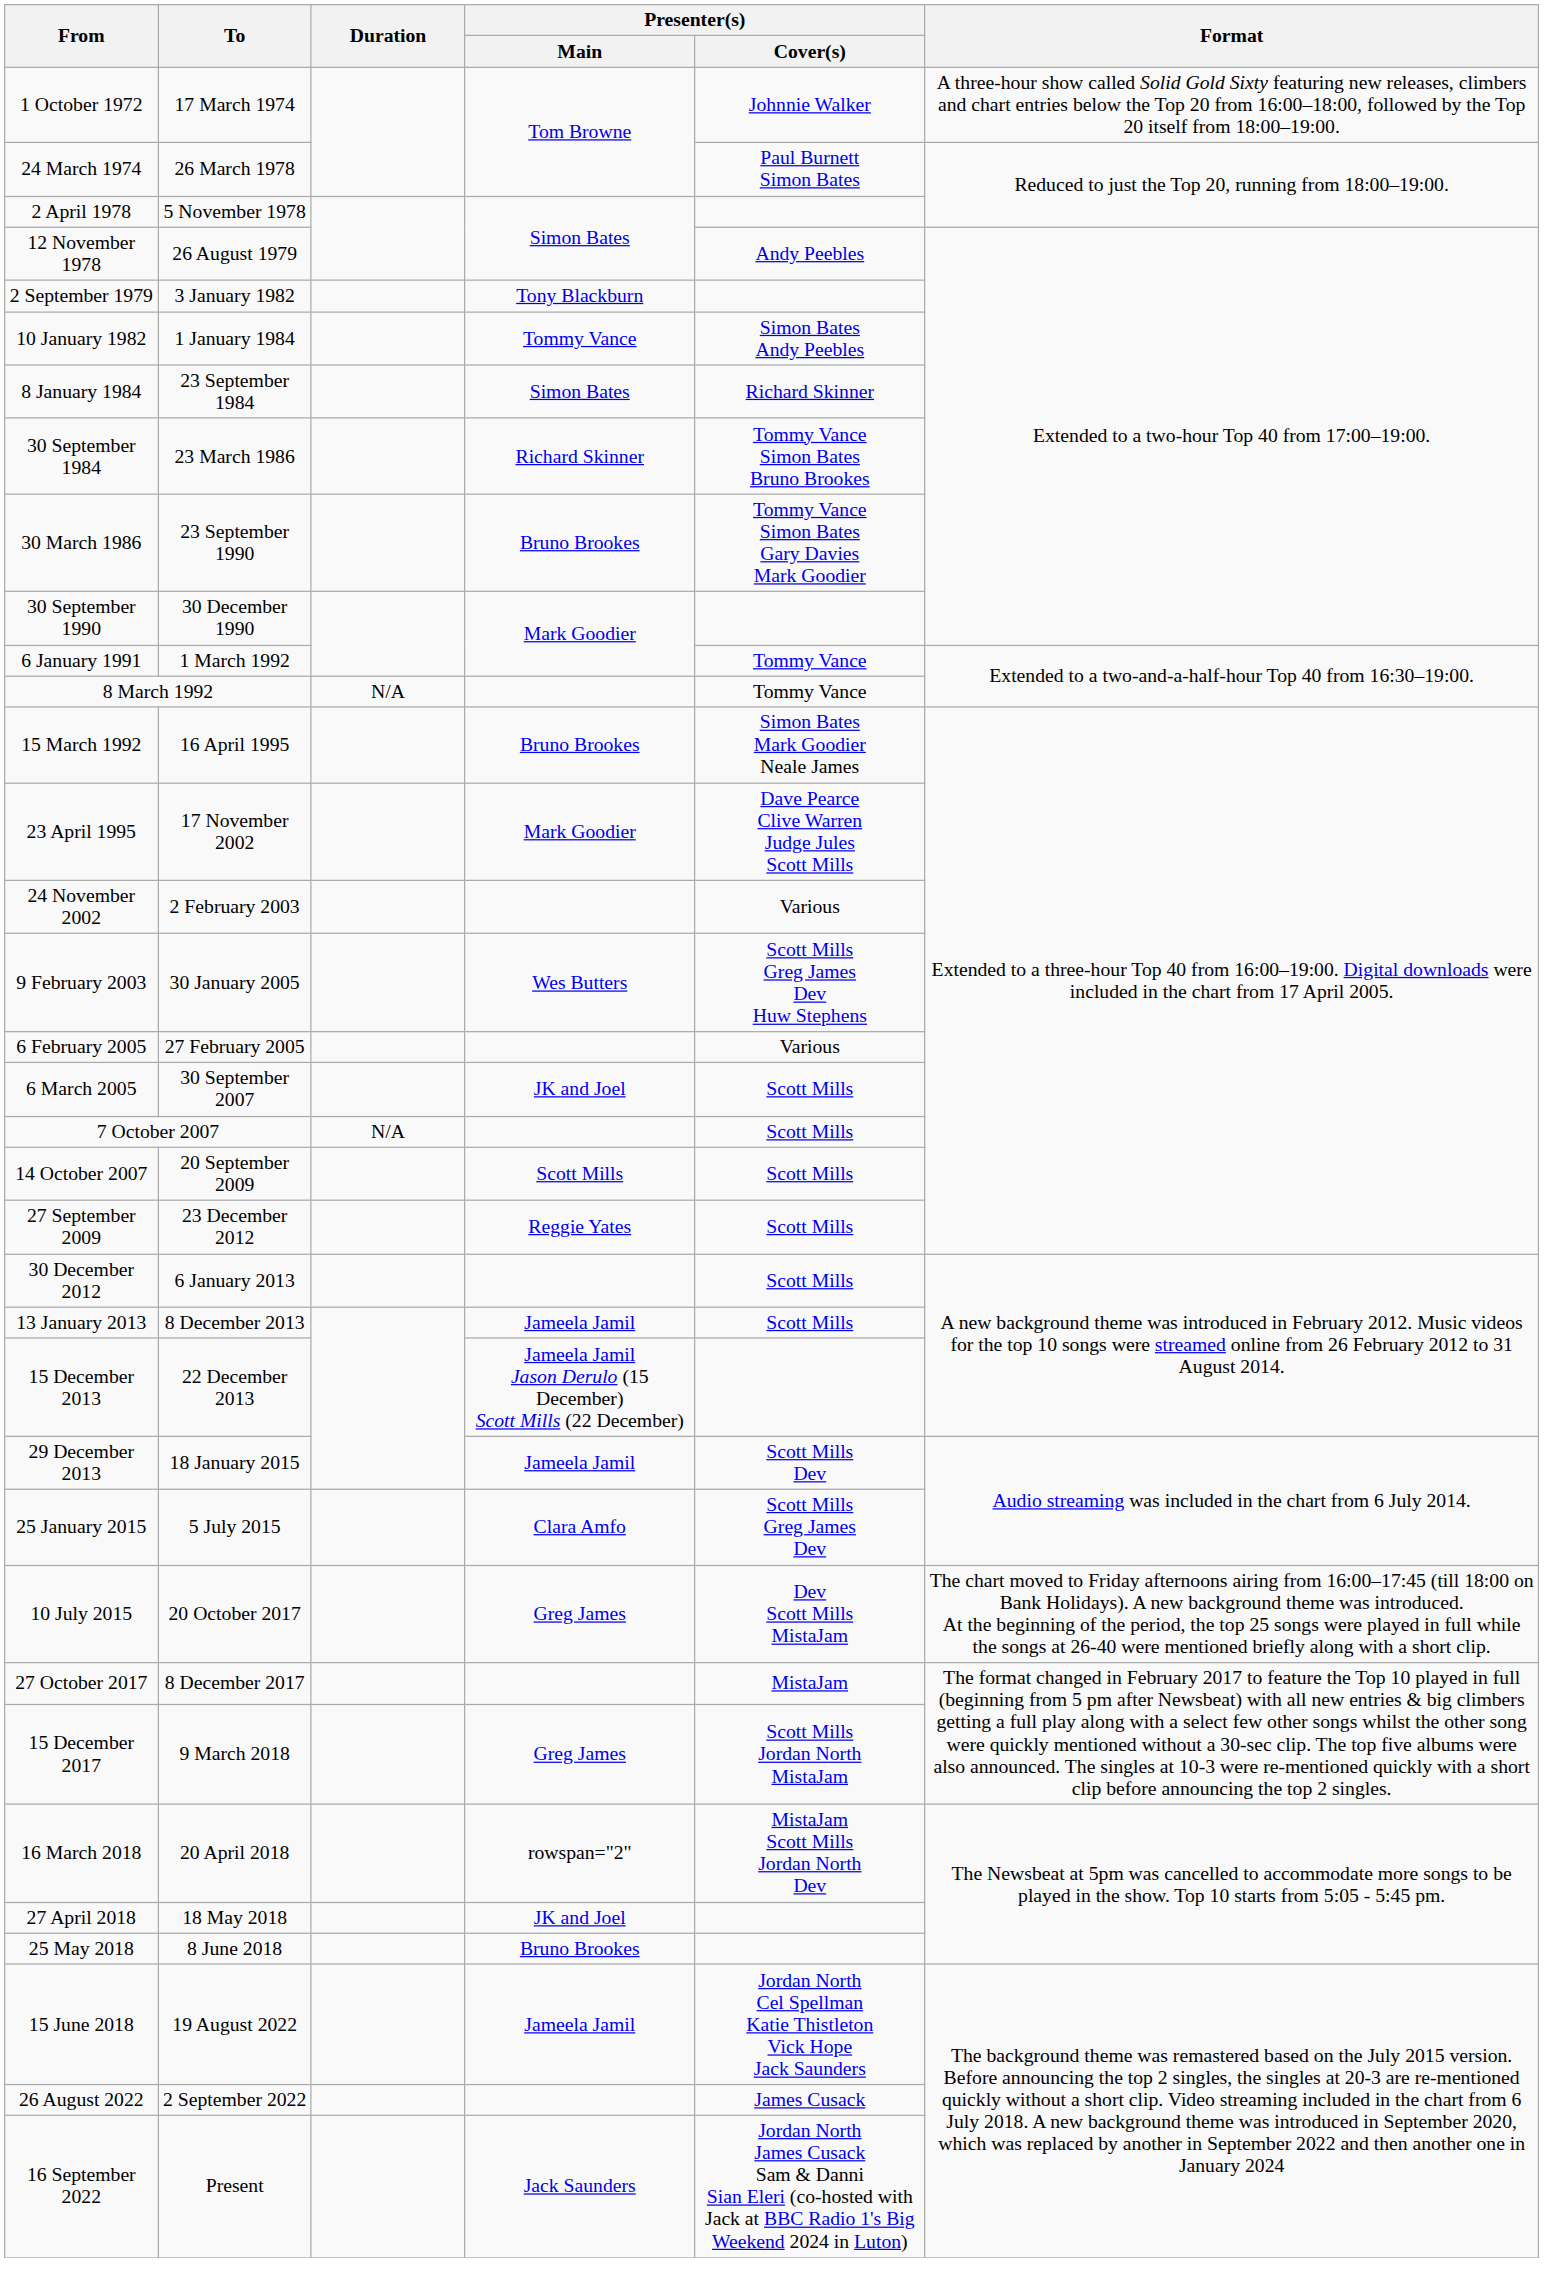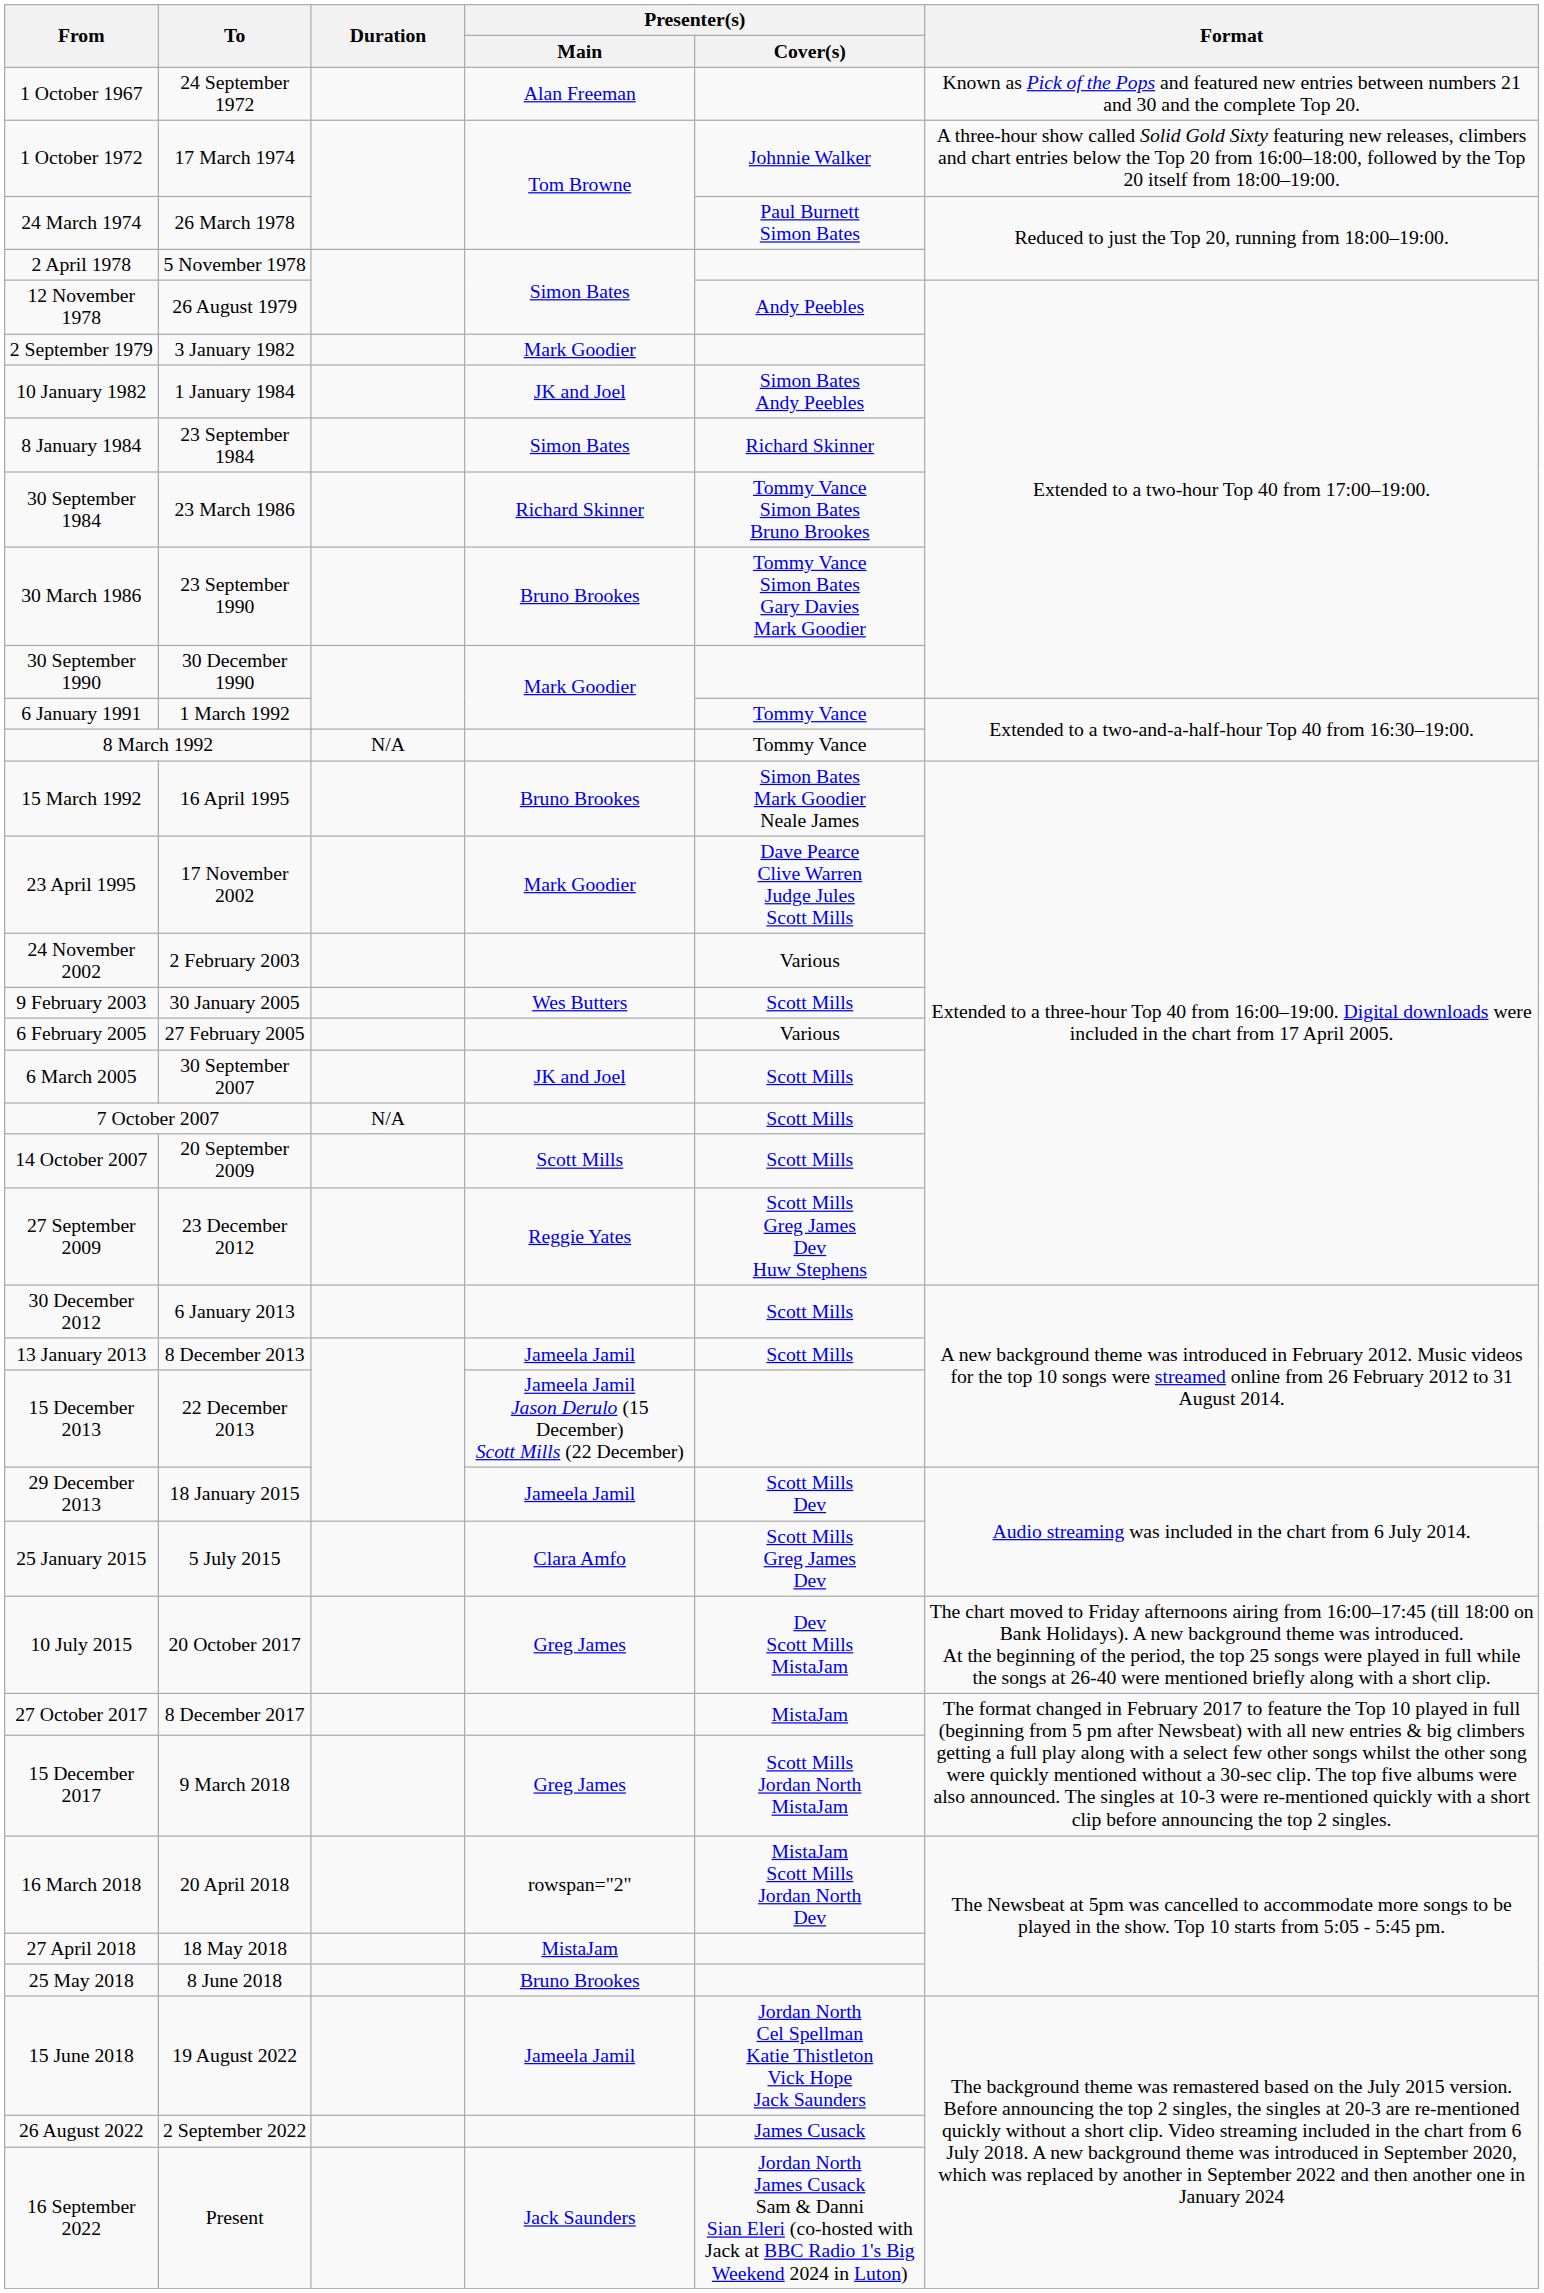+ row: (81, 93)
(580, 295) Tony Blackburn -> (580, 349) Mark Goodier
(580, 338) Tommy Vance -> (580, 391) JK and Joel
(810, 982) Scott Mills Greg James Dev Huw Stephens -> (810, 1002) Scott Mills
(810, 1227) Scott Mills -> (810, 1236) Scott Mills Greg James Dev Huw Stephens
(580, 1917) JK and Joel -> (580, 1948) MistaJam
